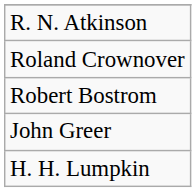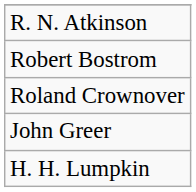(97, 58) Roland Crownover -> (83, 58) Robert Bostrom
(83, 95) Robert Bostrom -> (97, 95) Roland Crownover
